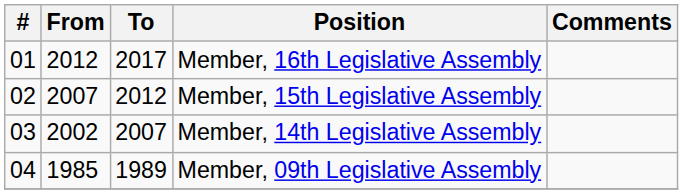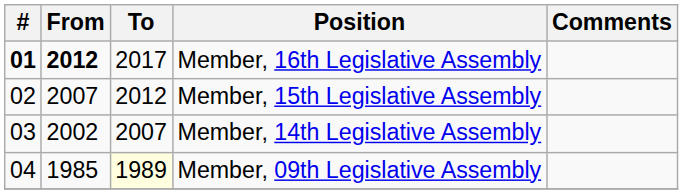(23, 59) normal -> (23, 59) bold
(72, 59) normal -> (72, 59) bold
(141, 170) no background -> (141, 170) lightyellow background
